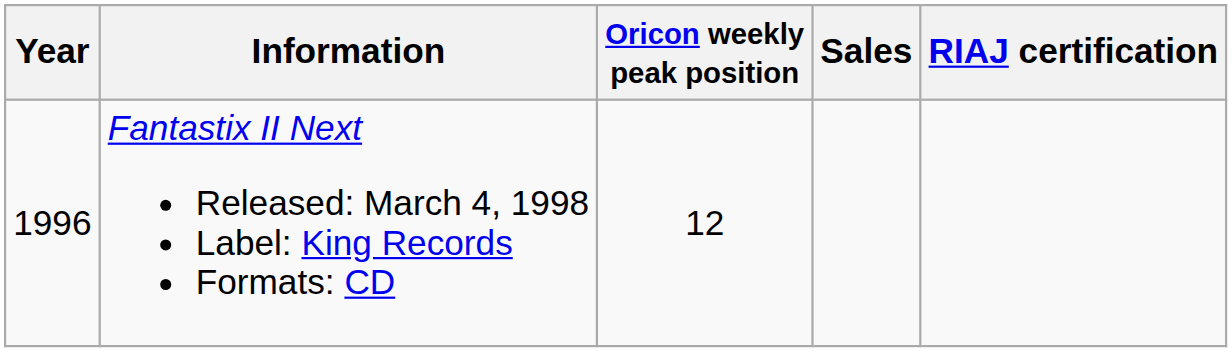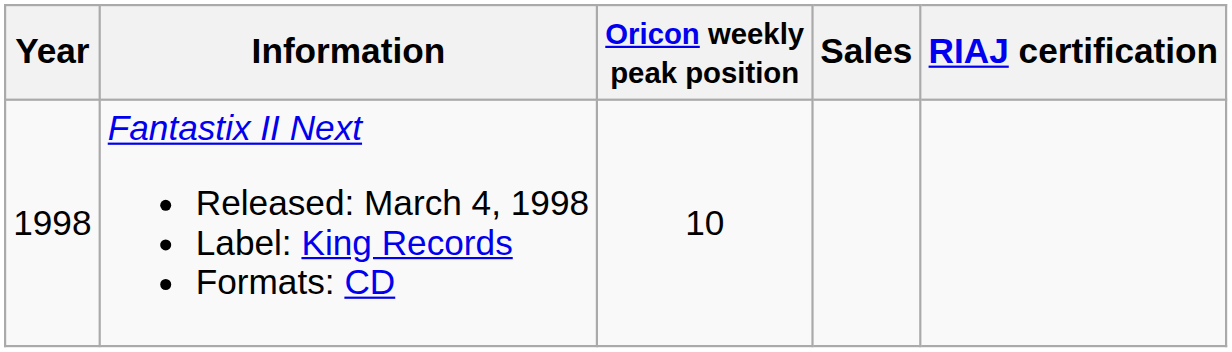(52, 222) 1996 -> (52, 222) 1998
(705, 222) 12 -> (705, 222) 10
